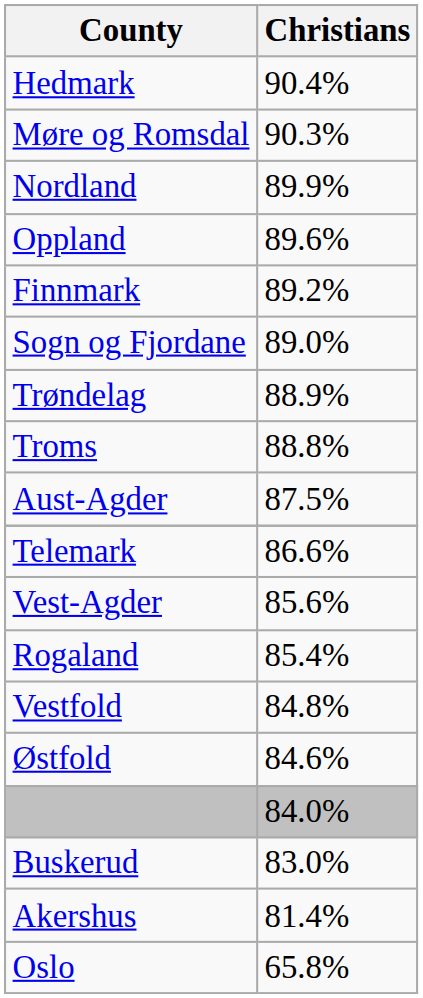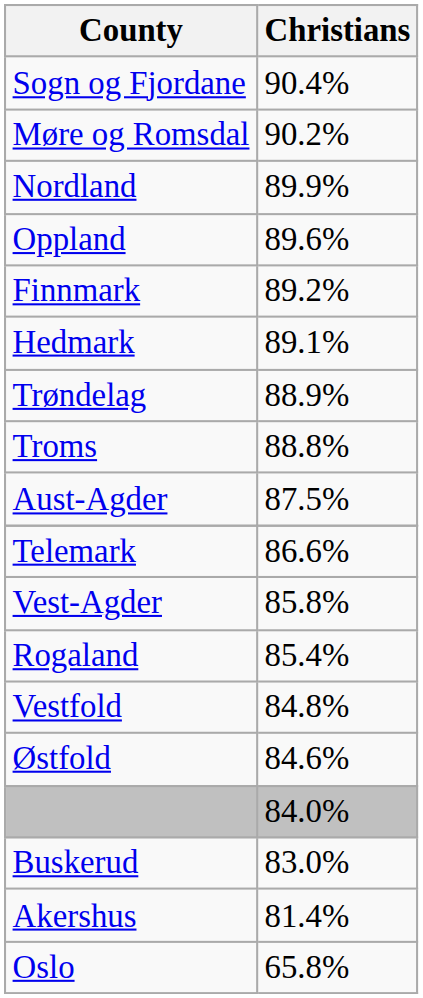(74, 82) Hedmark -> (129, 82) Sogn og Fjordane
(307, 134) 90.3% -> (307, 134) 90.2%
(129, 342) Sogn og Fjordane -> (74, 342) Hedmark
(307, 342) 89.0% -> (307, 342) 89.1%
(307, 602) 85.6% -> (307, 602) 85.8%
